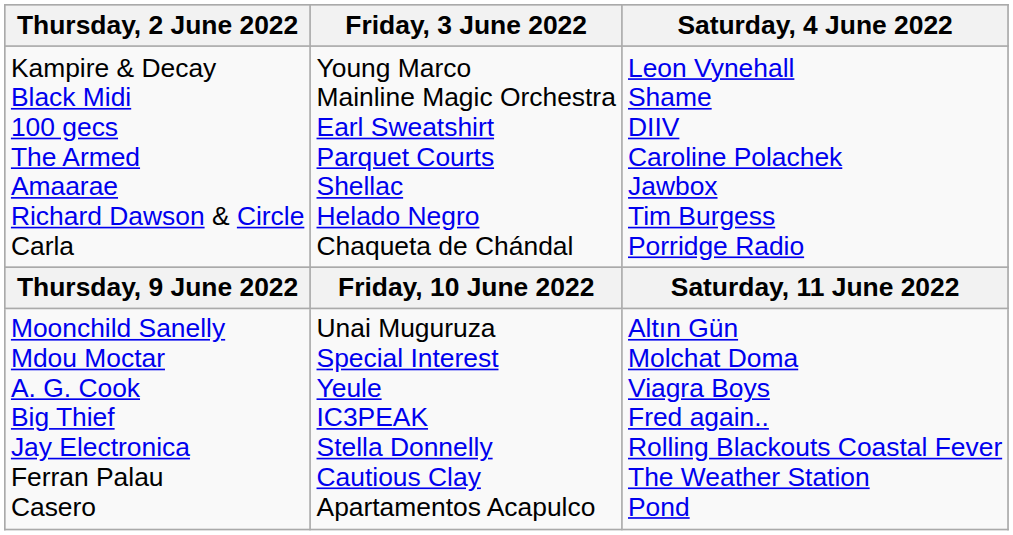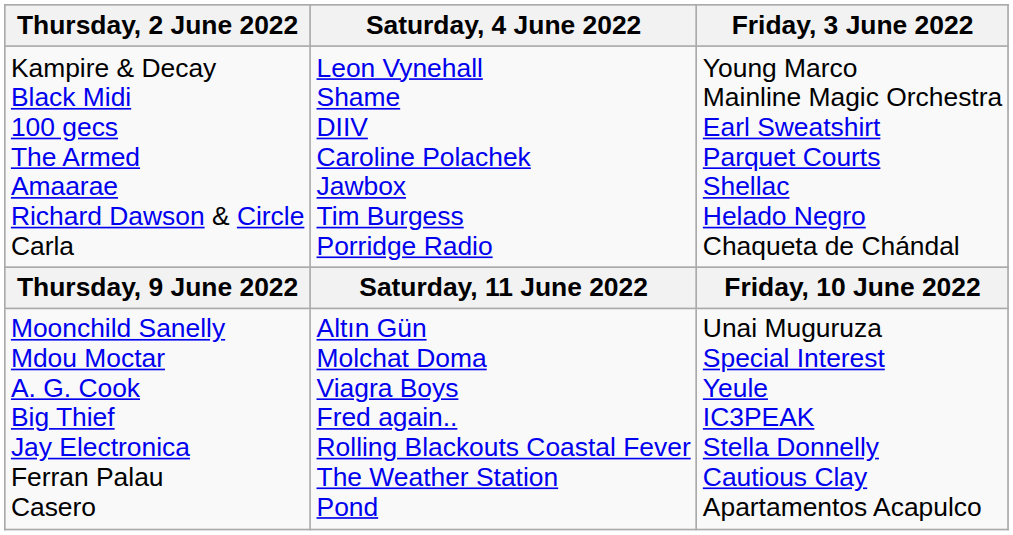columns swapped: (466, 25) <-> (815, 25)
